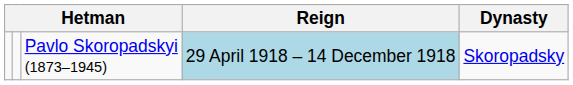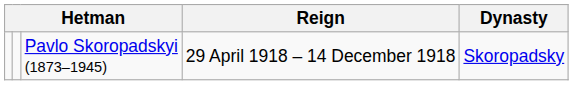(321, 55) lightblue background -> (321, 55) no background
